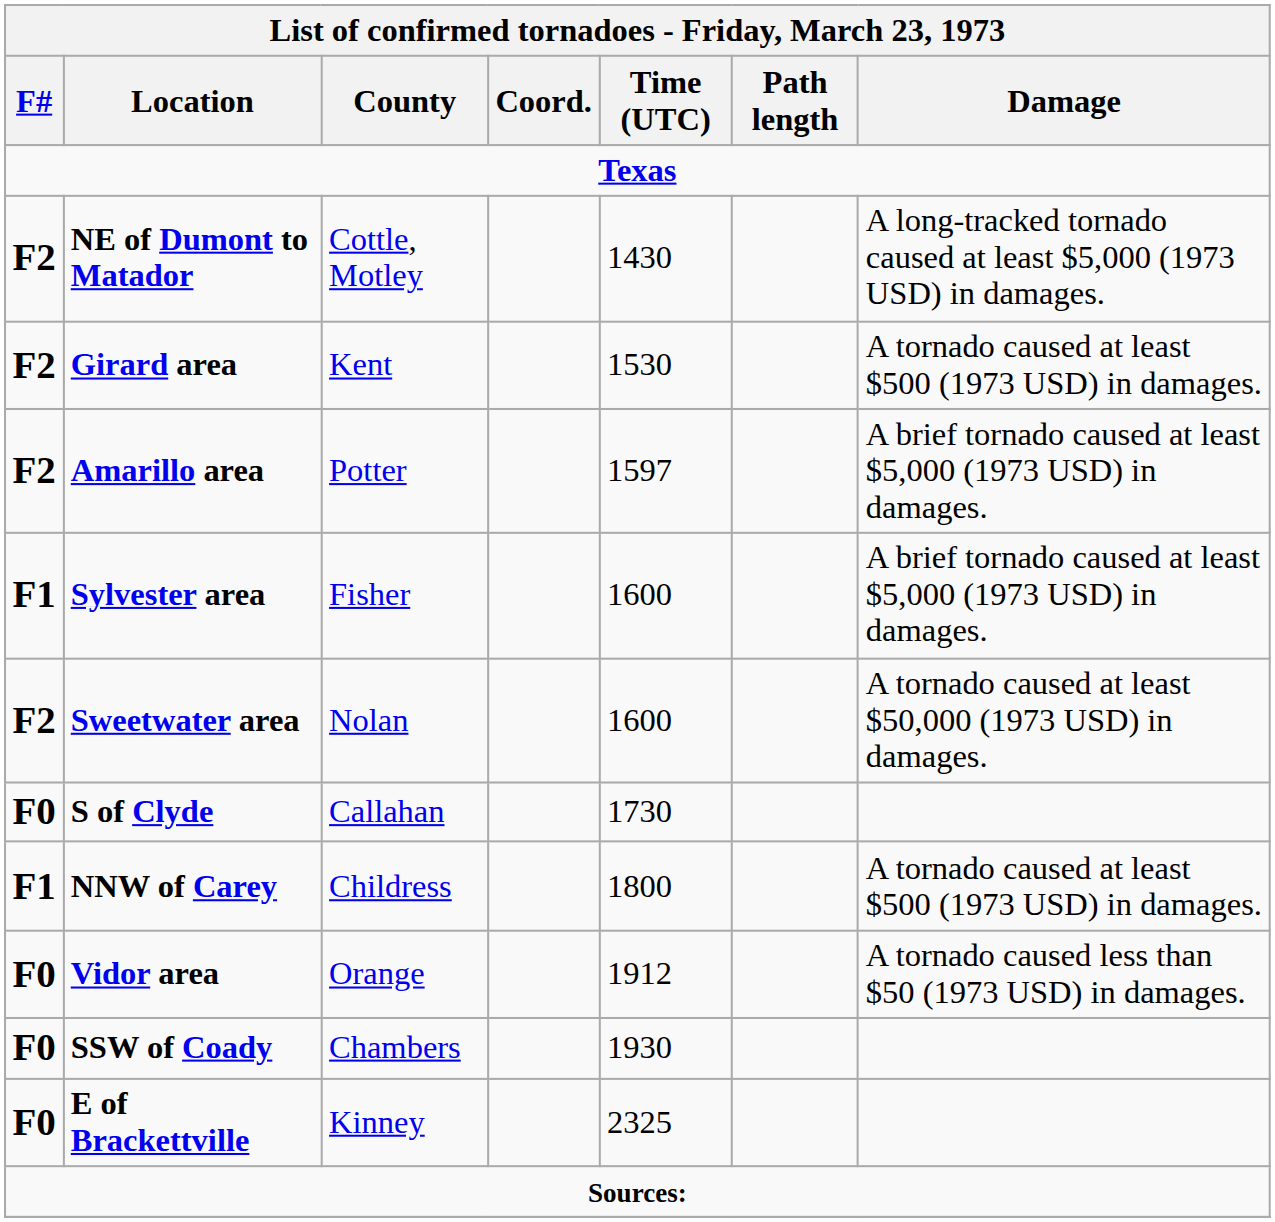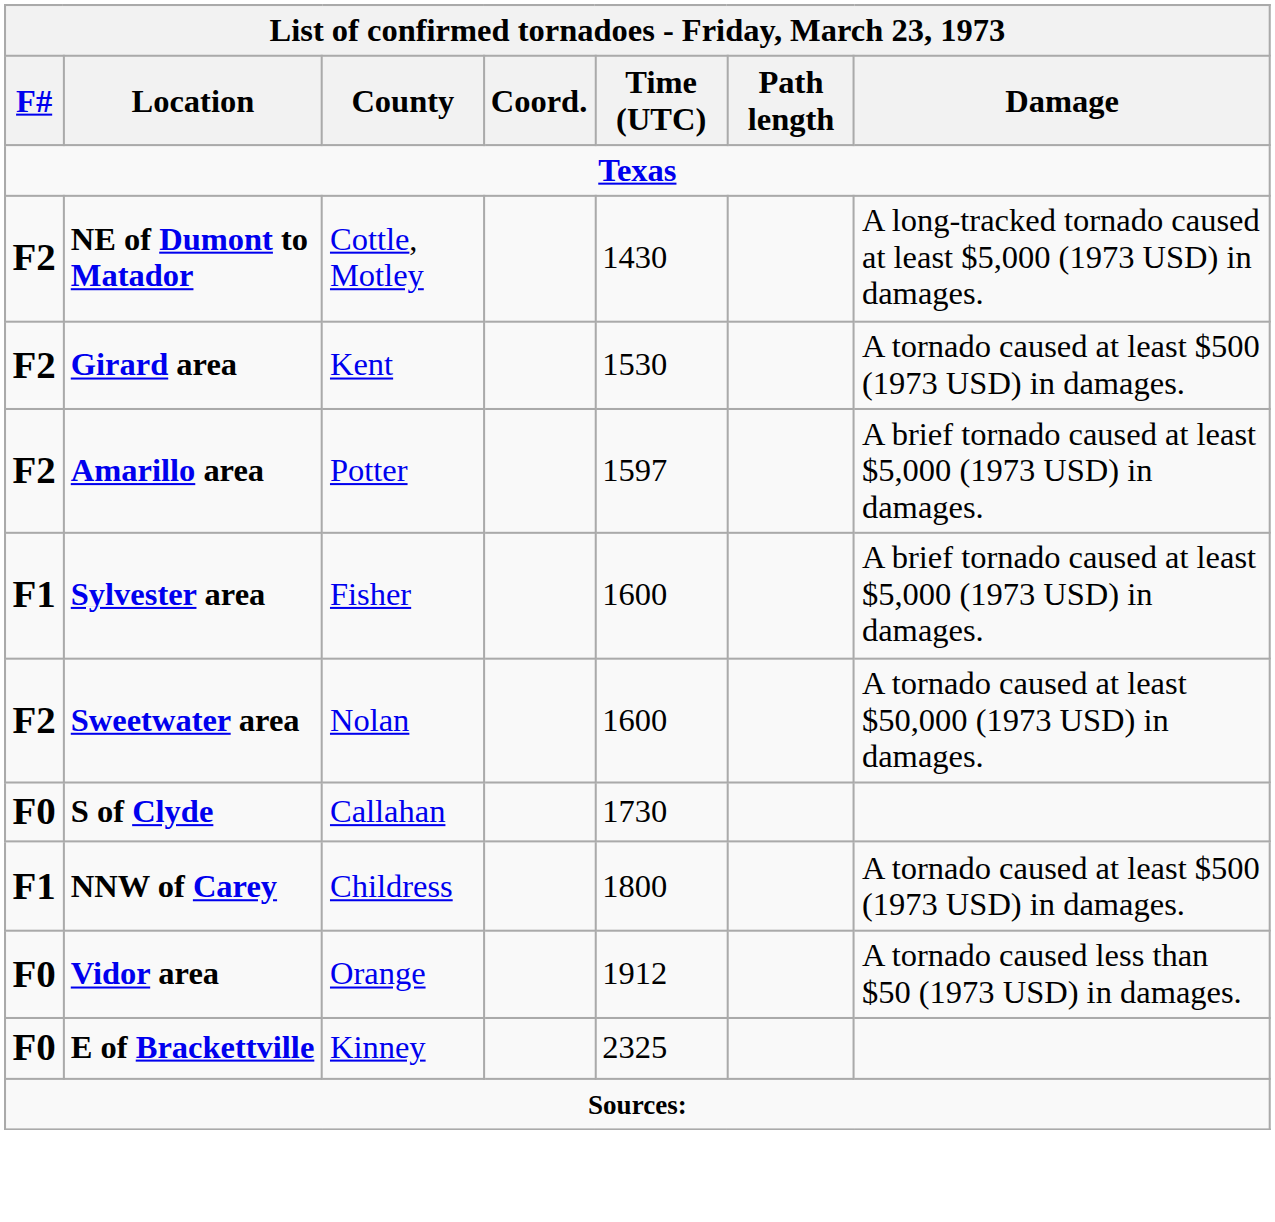- row: (172, 1047)
